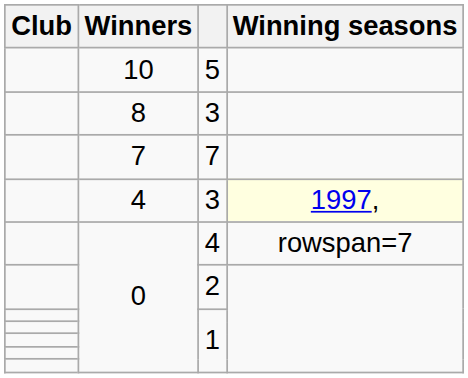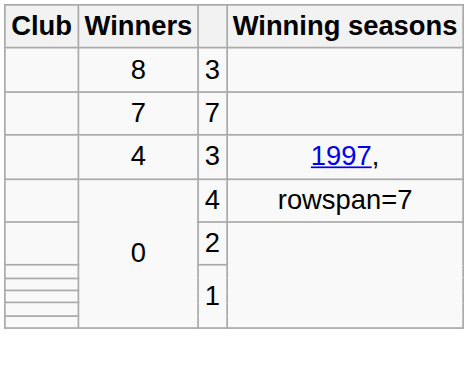- row: (138, 69)
(345, 199) lightyellow background -> (345, 156) no background
